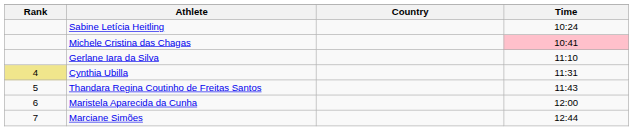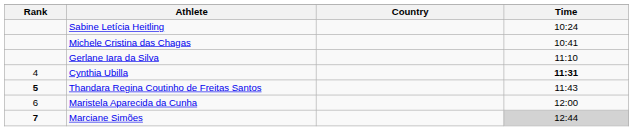(566, 42) pink background -> (566, 42) no background
(36, 73) khaki background -> (36, 73) no background
(566, 73) normal -> (566, 73) bold
(36, 88) normal -> (36, 88) bold
(36, 118) normal -> (36, 118) bold
(566, 118) no background -> (566, 118) lightgrey background
